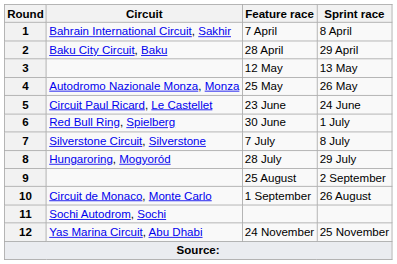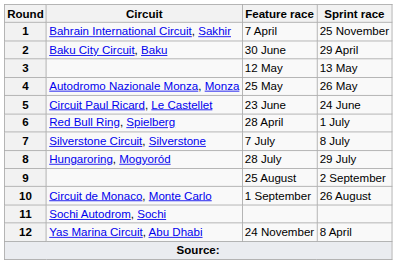(336, 31) 8 April -> (354, 31) 25 November
(264, 50) 28 April -> (265, 50) 30 June
(265, 122) 30 June -> (264, 122) 28 April
(354, 232) 25 November -> (336, 232) 8 April
